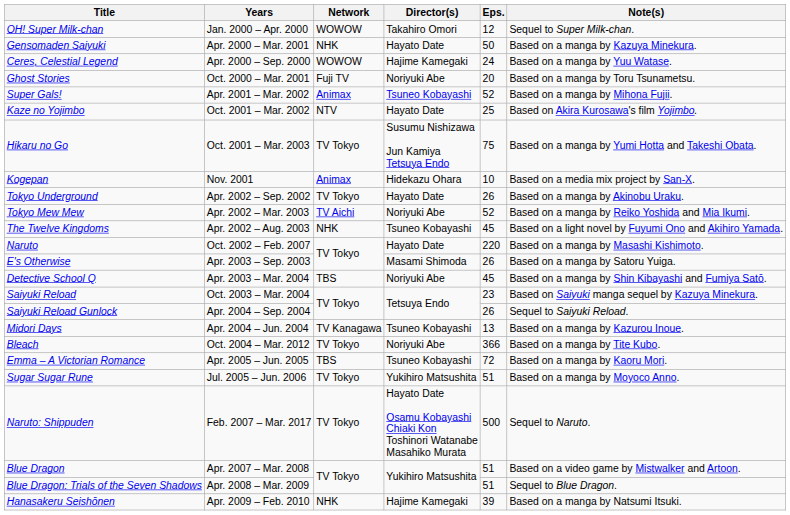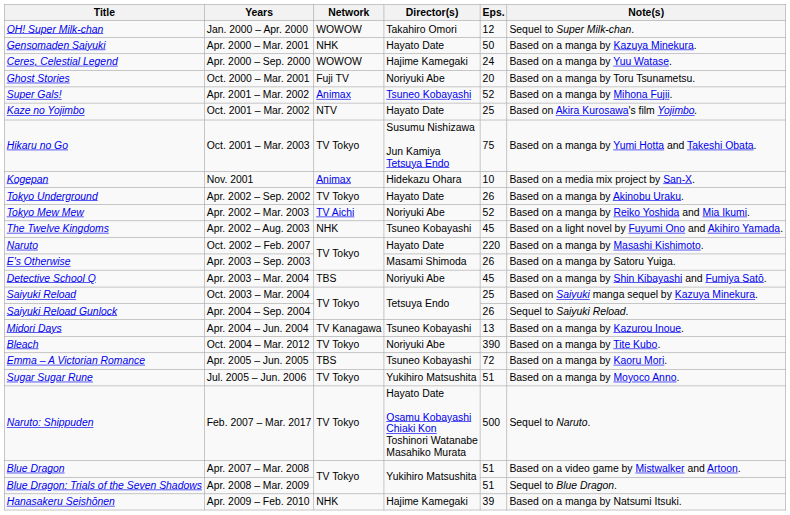(488, 295) 23 -> (488, 295) 25
(491, 344) 366 -> (491, 344) 390
